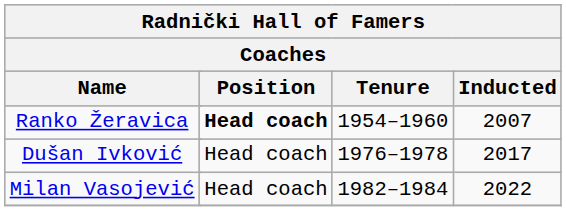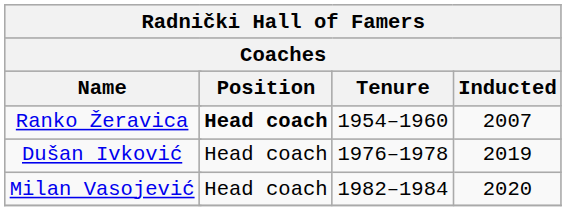(507, 155) 2017 -> (507, 155) 2019
(507, 189) 2022 -> (507, 189) 2020
